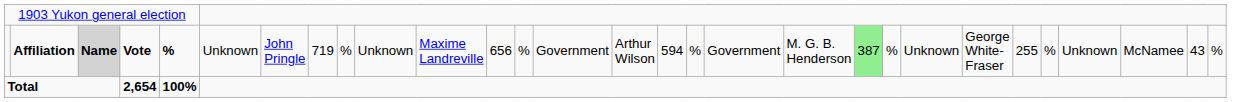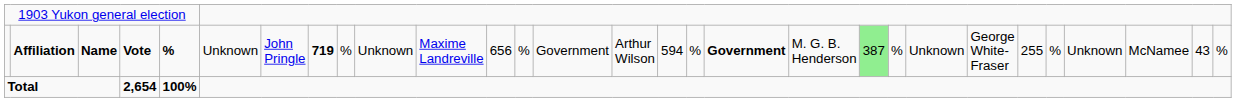(99, 51) lightgrey background -> (99, 51) no background
(323, 51) normal -> (323, 51) bold
(744, 51) normal -> (746, 51) bold
